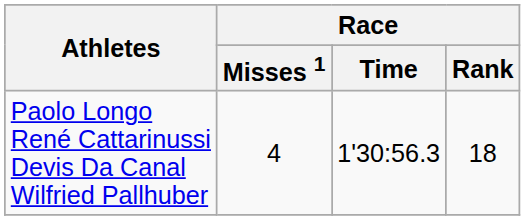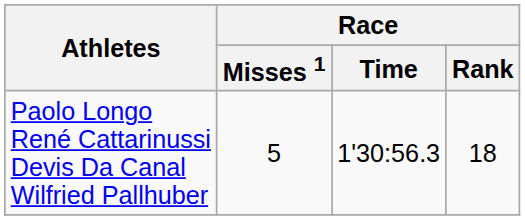(274, 153) 4 -> (274, 153) 5
